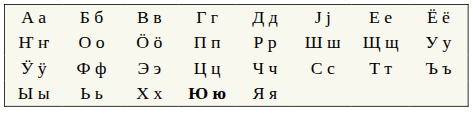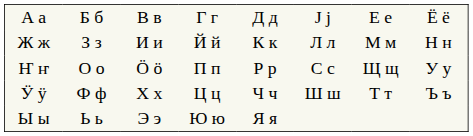+ row: (34, 42)
(323, 42) Ш ш -> (323, 68) С с
(149, 68) Э э -> (149, 93) Х х
(323, 68) С с -> (323, 93) Ш ш
(149, 93) Х х -> (149, 118) Э э
(207, 93) bold -> (207, 118) normal
